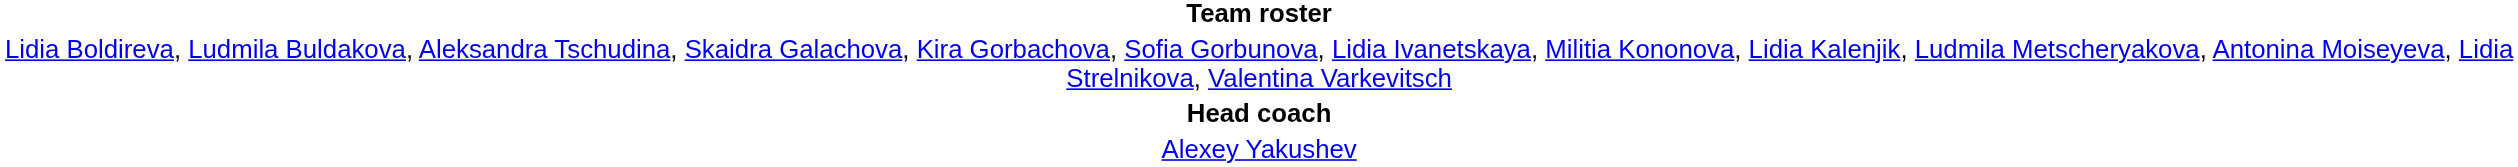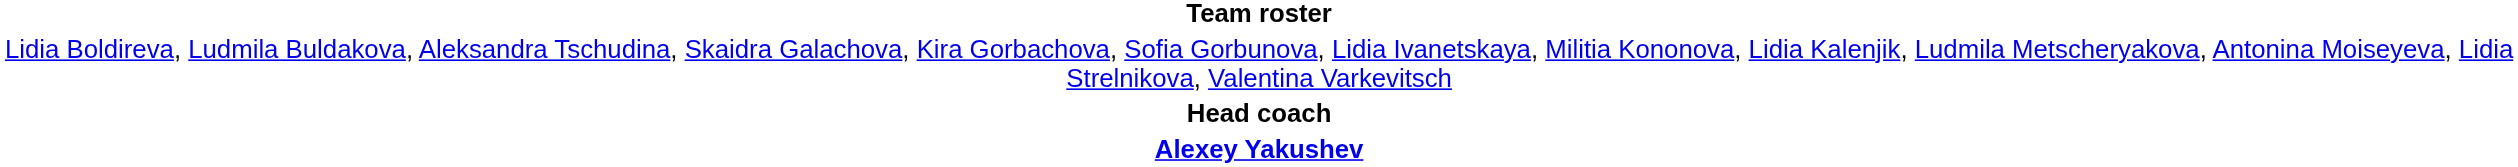(1259, 149) normal -> (1259, 149) bold
